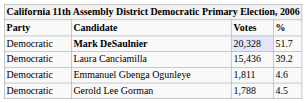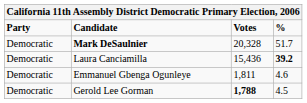(247, 43) lavender background -> (247, 43) no background
(284, 59) normal -> (284, 59) bold
(245, 91) normal -> (245, 91) bold
